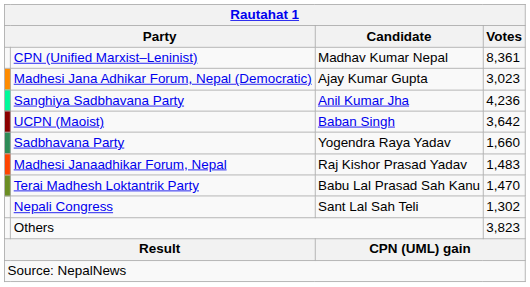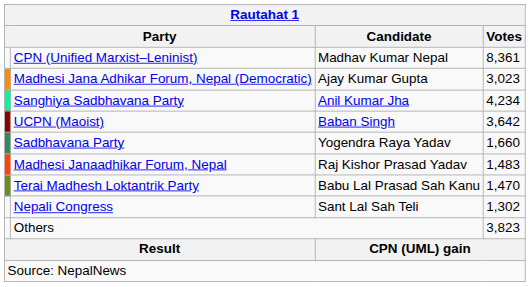(503, 100) 4,236 -> (503, 100) 4,234
